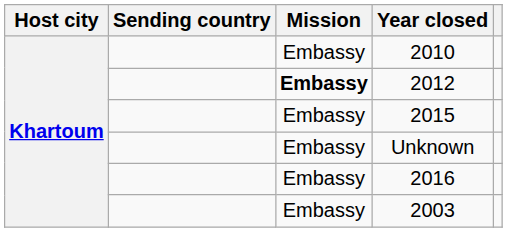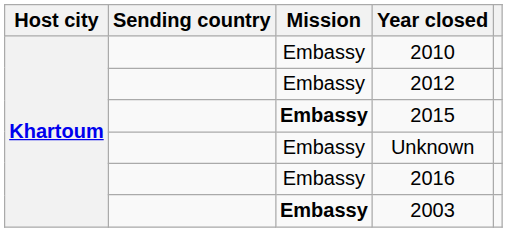(324, 83) bold -> (324, 83) normal
(324, 115) normal -> (324, 115) bold
(324, 210) normal -> (324, 210) bold
